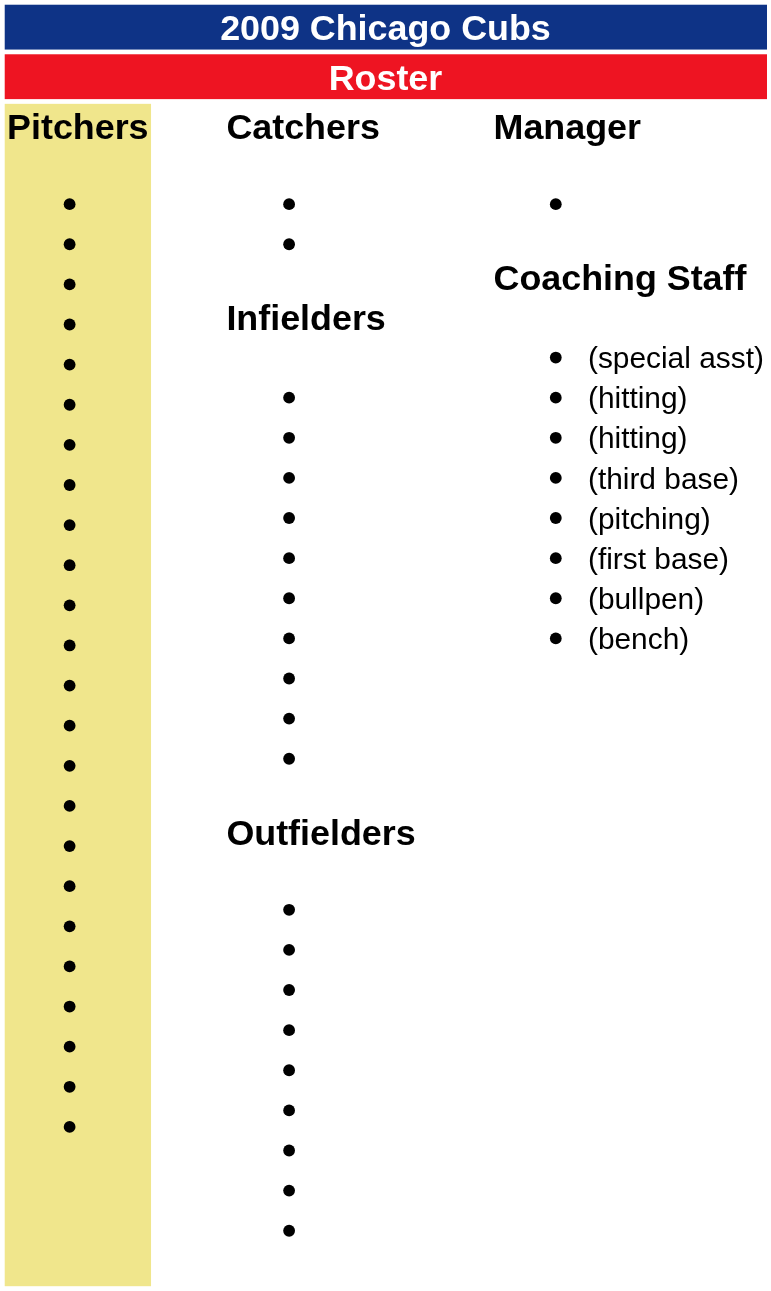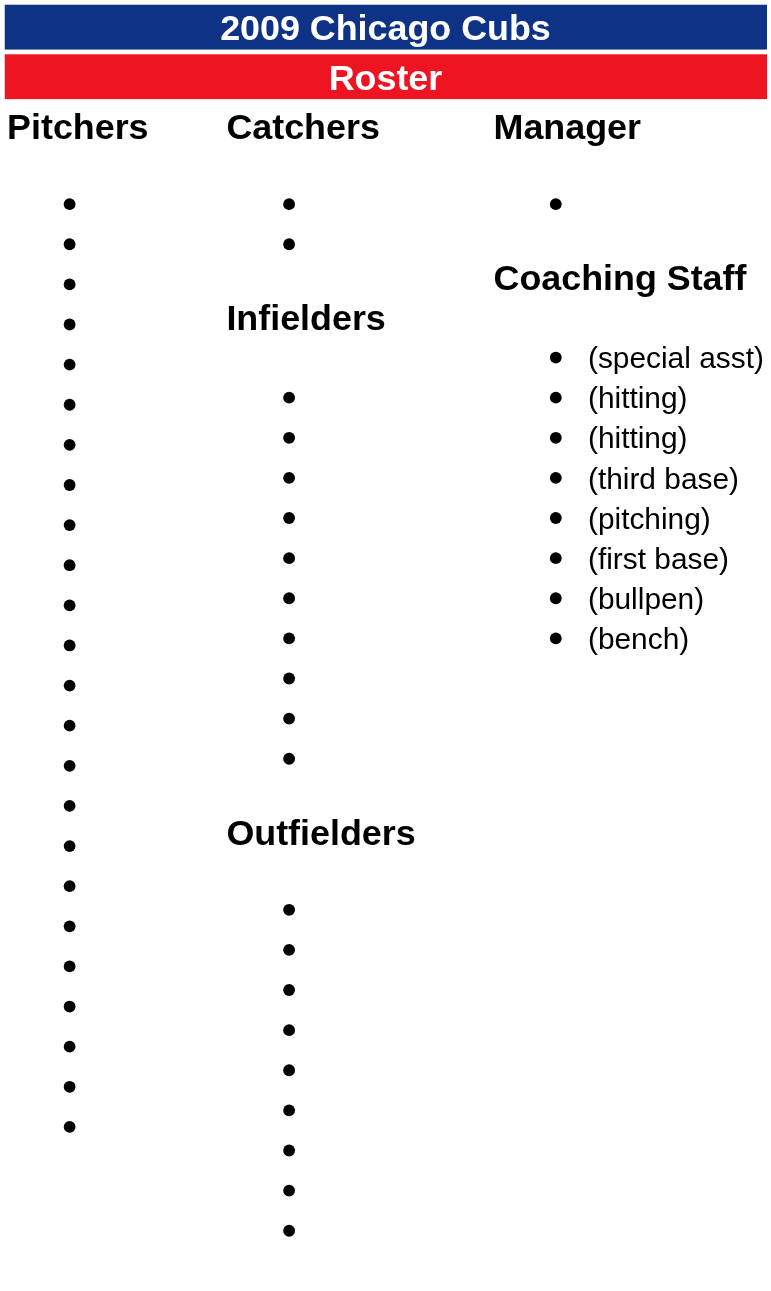(78, 626) khaki background -> (78, 626) no background
